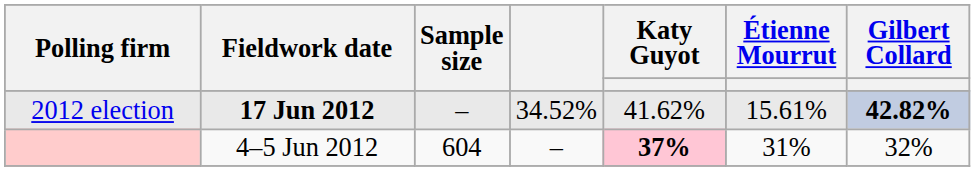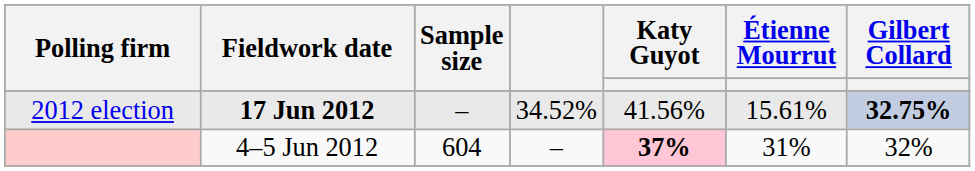(664, 110) 41.62% -> (664, 110) 41.56%
(909, 110) 42.82% -> (909, 110) 32.75%
